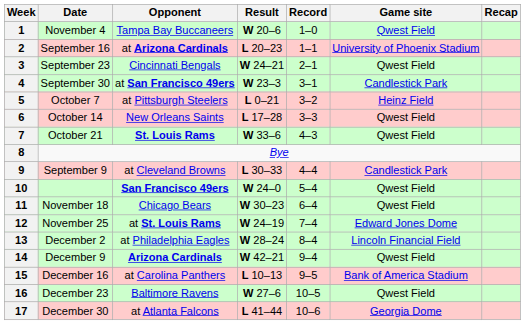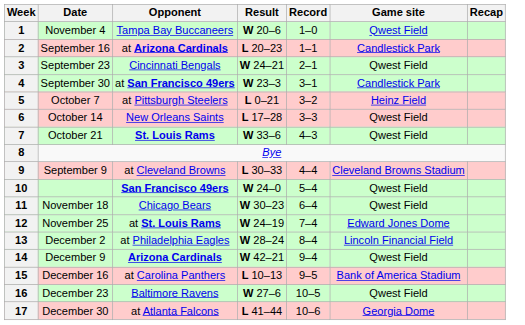(406, 48) University of Phoenix Stadium -> (399, 48) Candlestick Park
(406, 170) Candlestick Park -> (399, 170) Cleveland Browns Stadium
